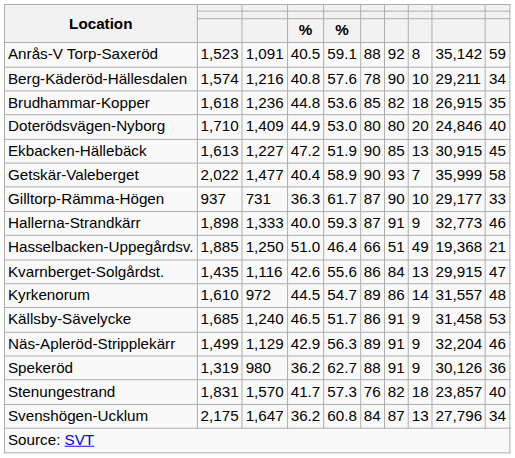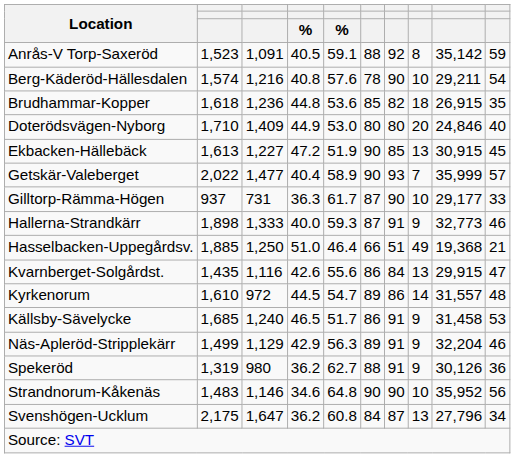(498, 78) 34 -> (498, 78) 54
(498, 175) 58 -> (498, 175) 57
- row: (62, 392)
+ row: (84, 392)
